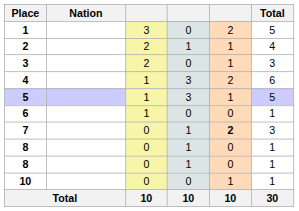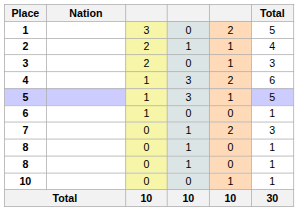(230, 131) bold -> (230, 131) normal
